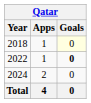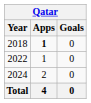(44, 43) normal -> (44, 43) bold
(72, 43) lightyellow background -> (72, 43) no background
(72, 59) bold -> (72, 59) normal
